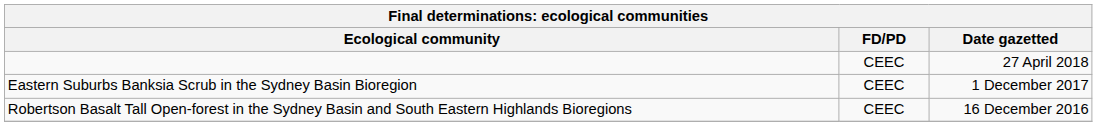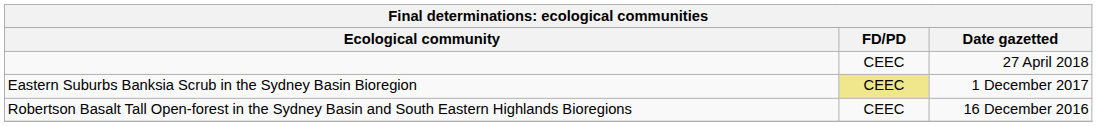(884, 86) no background -> (884, 86) khaki background
